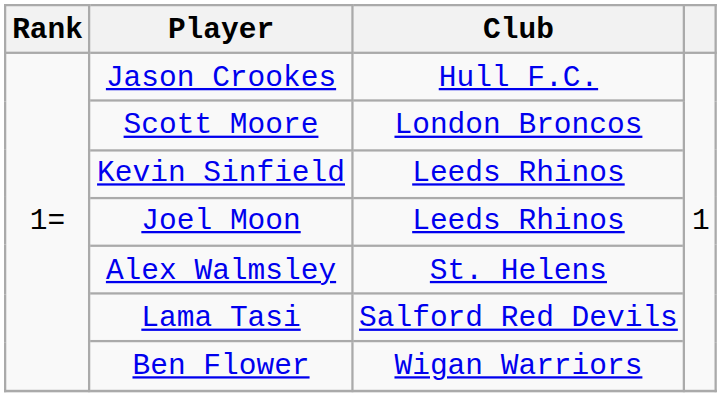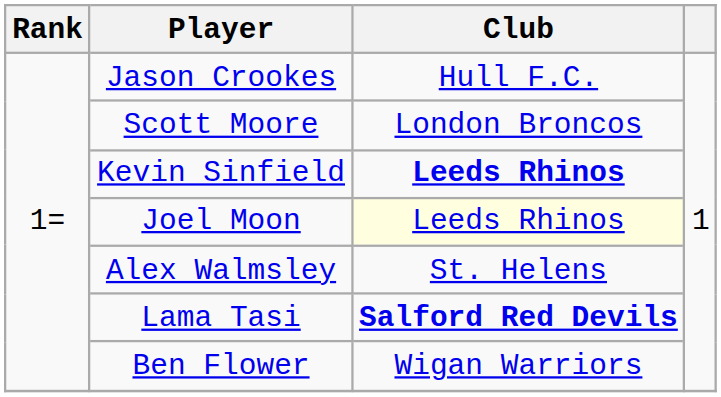(518, 173) normal -> (518, 173) bold
(518, 222) no background -> (518, 222) lightyellow background
(518, 318) normal -> (518, 318) bold
